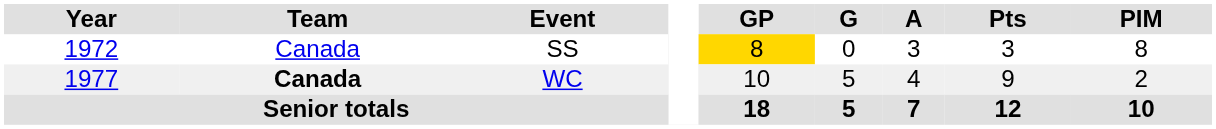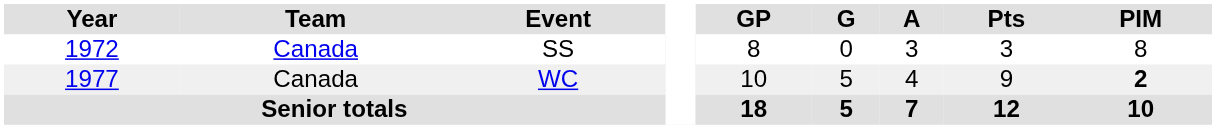(757, 49) gold background -> (754, 49) no background
(318, 79) bold -> (316, 79) normal
(1141, 79) normal -> (1141, 79) bold
